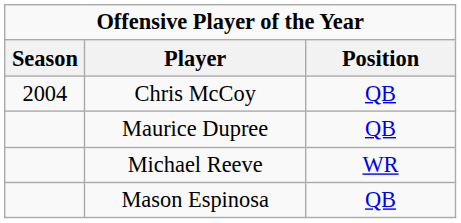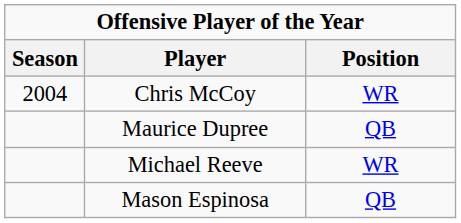(381, 93) QB -> (381, 93) WR
